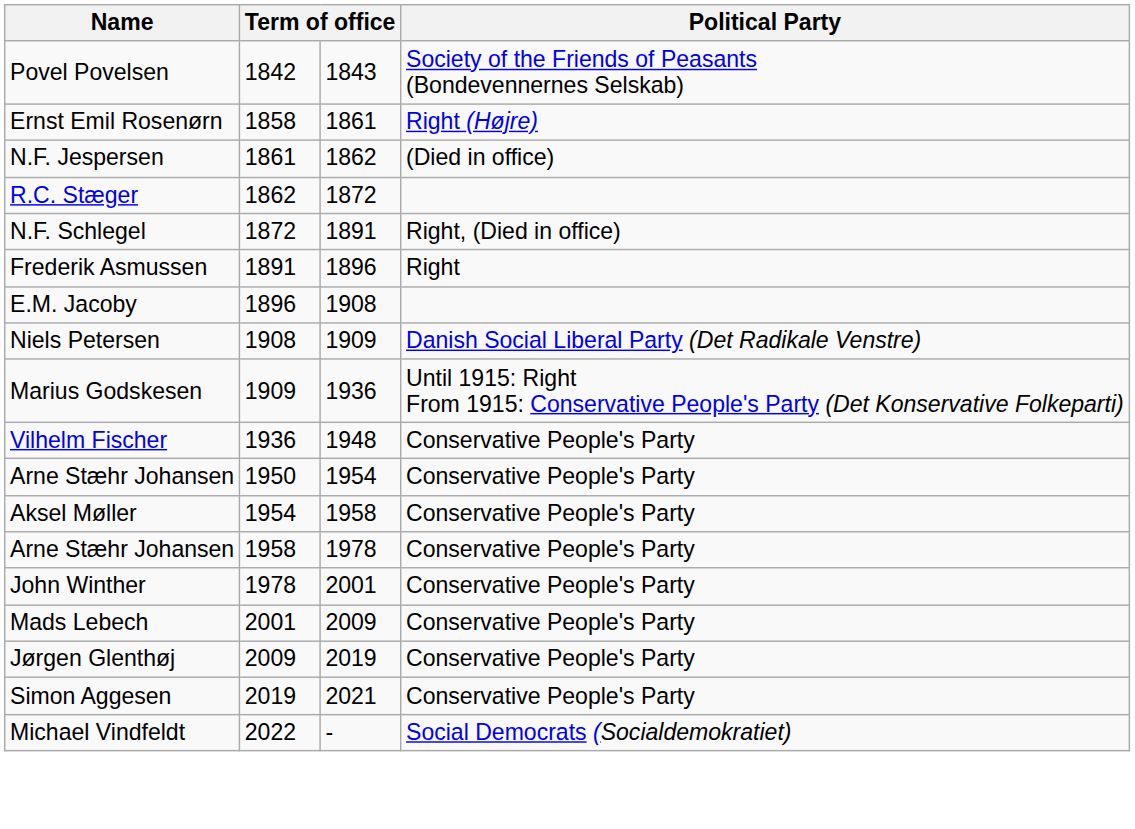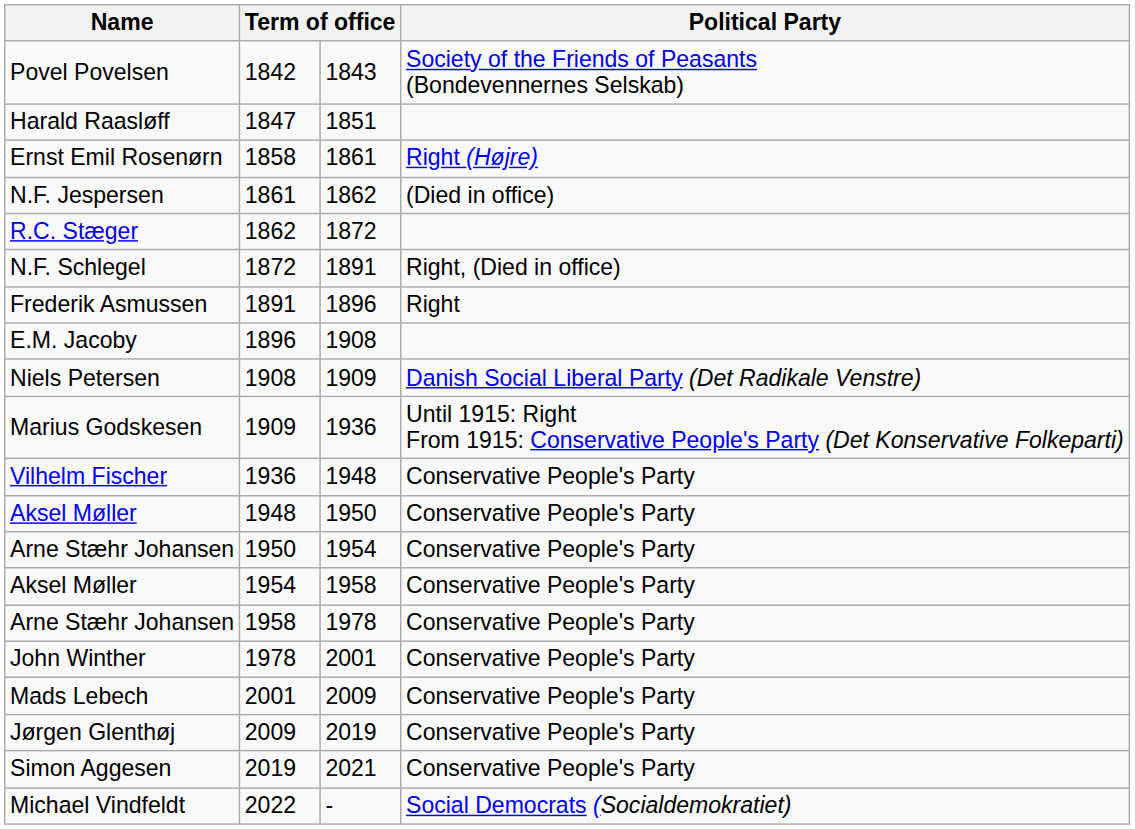+ row: (90, 121)
+ row: (73, 513)
